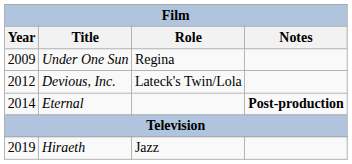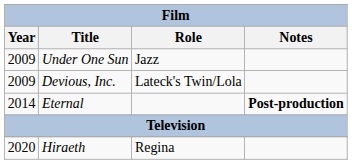(155, 59) Regina -> (147, 59) Jazz
(22, 81) 2012 -> (22, 81) 2009
(22, 147) 2019 -> (22, 147) 2020
(147, 147) Jazz -> (155, 147) Regina
